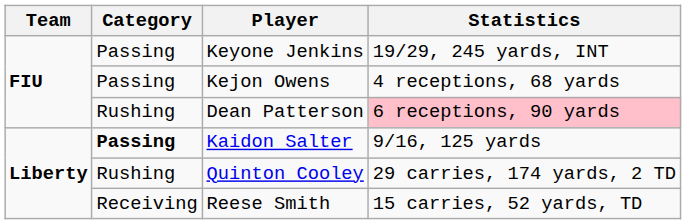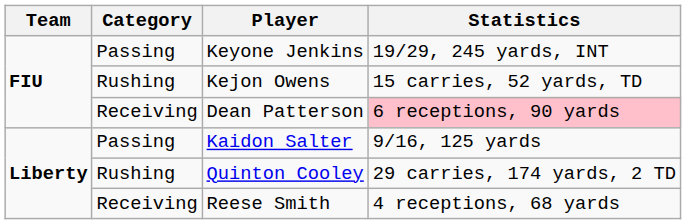(136, 82) Passing -> (136, 82) Rushing
(496, 82) 4 receptions, 68 yards -> (508, 82) 15 carries, 52 yards, TD
(136, 112) Rushing -> (147, 112) Receiving
(136, 143) bold -> (136, 143) normal
(508, 204) 15 carries, 52 yards, TD -> (496, 204) 4 receptions, 68 yards
